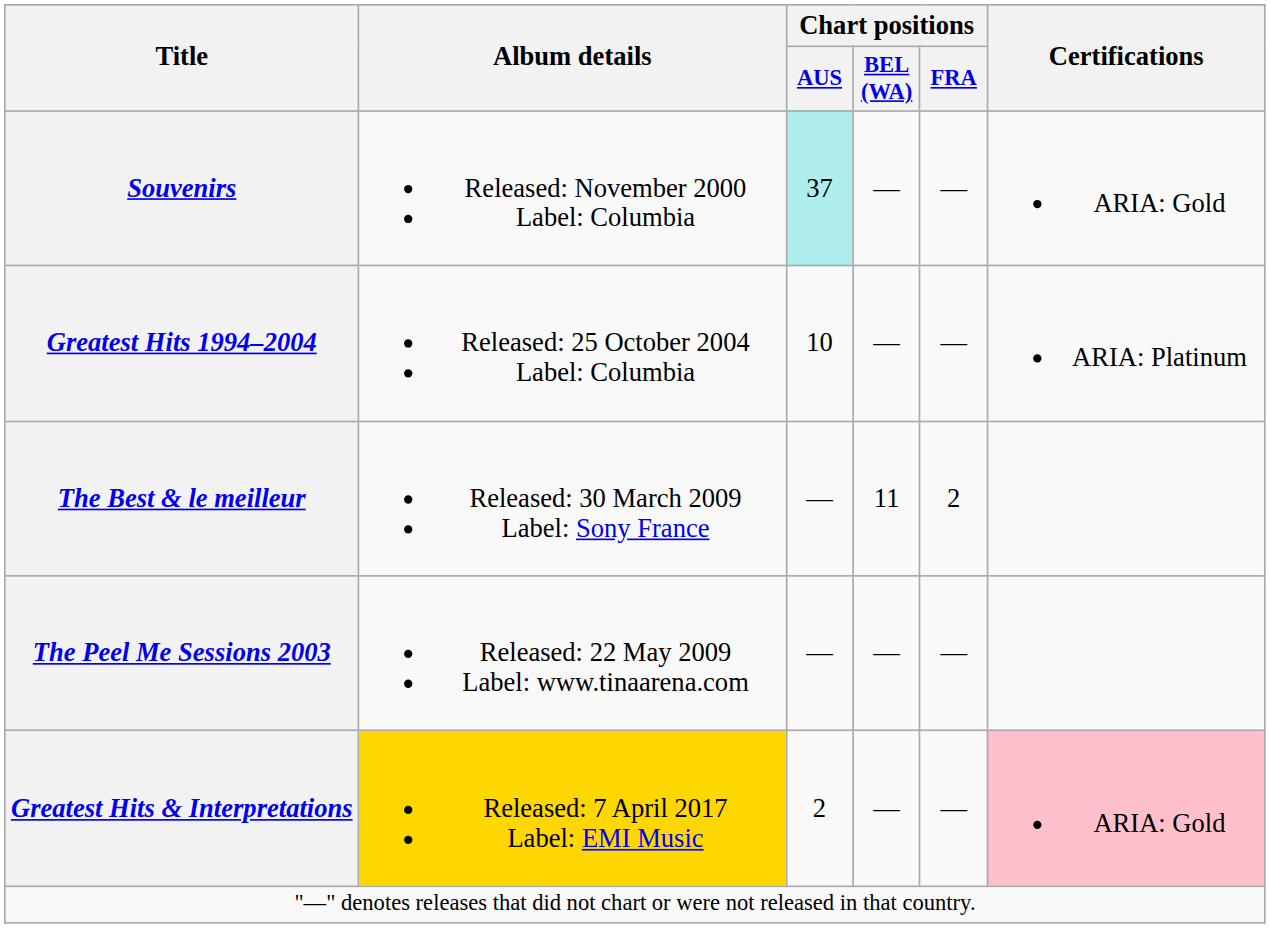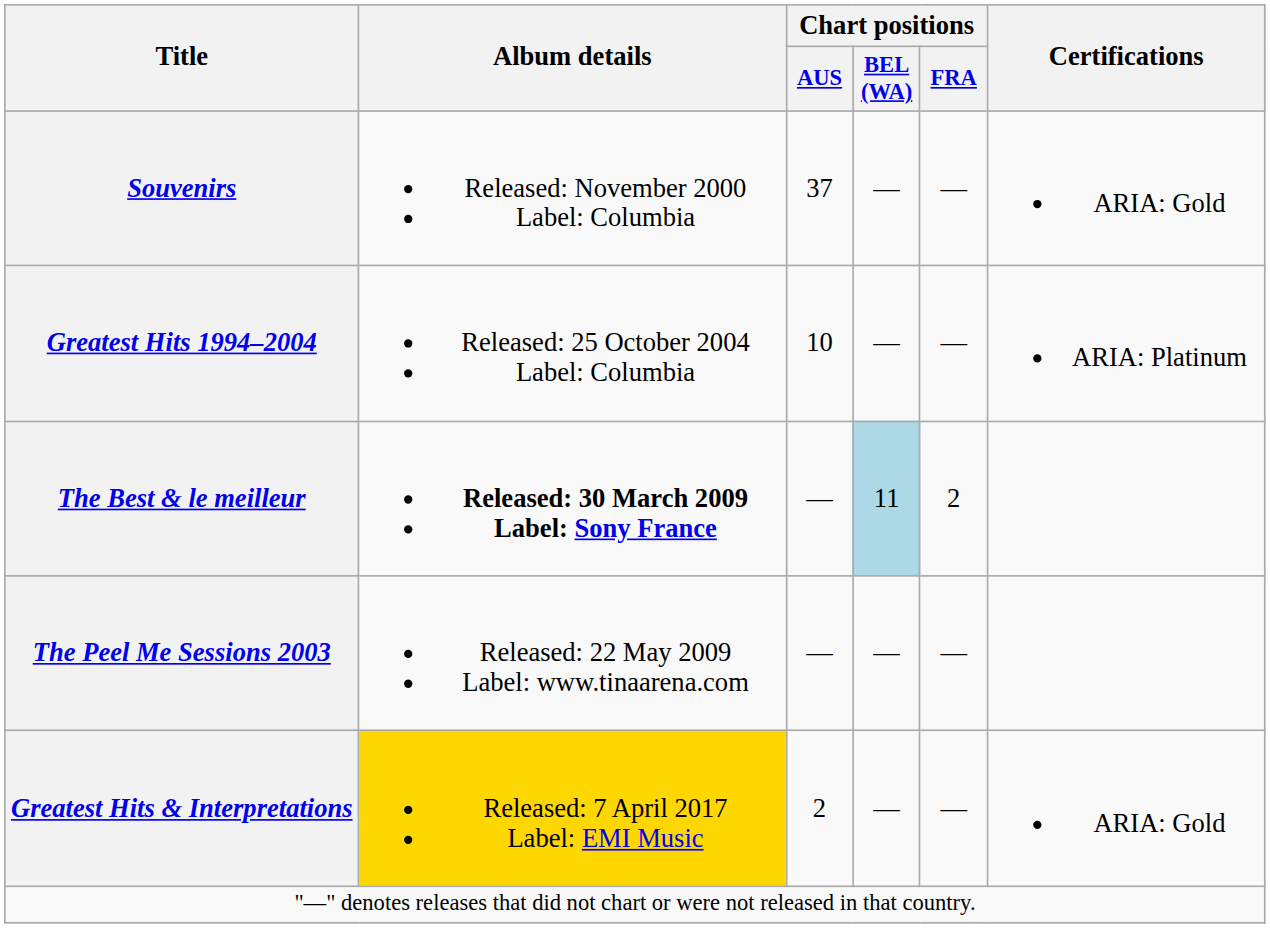(820, 187) paleturquoise background -> (820, 187) no background
(572, 513) normal -> (572, 513) bold
(887, 497) no background -> (887, 497) lightblue background
(1126, 823) pink background -> (1126, 823) no background
